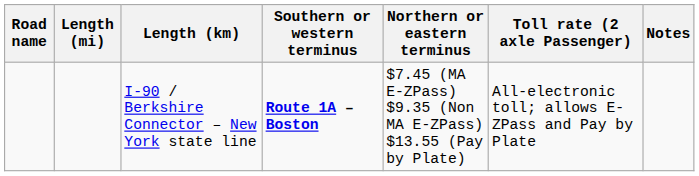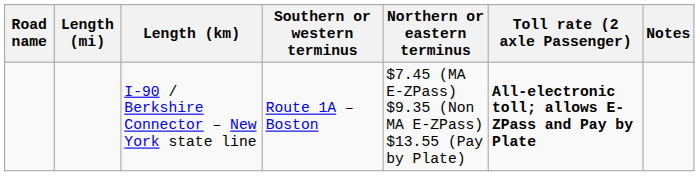(310, 117) bold -> (310, 117) normal
(562, 117) normal -> (562, 117) bold
